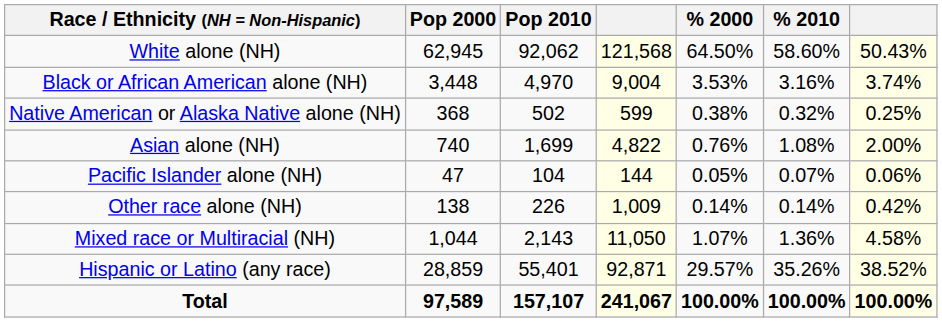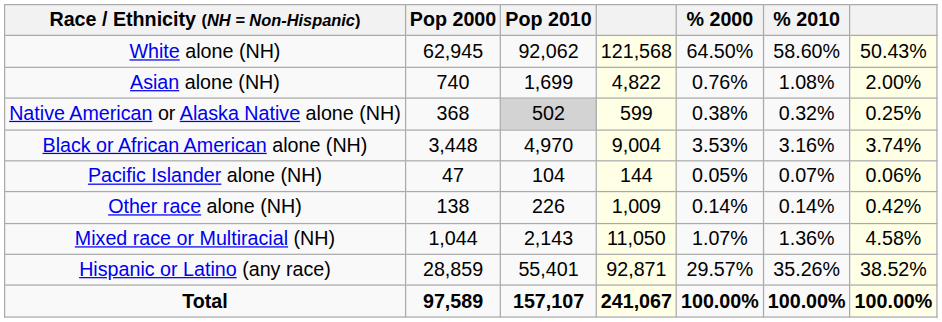rows swapped: (205, 82) <-> (205, 144)
(549, 113) no background -> (549, 113) lightgrey background
